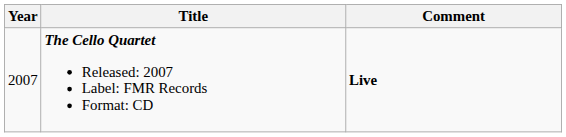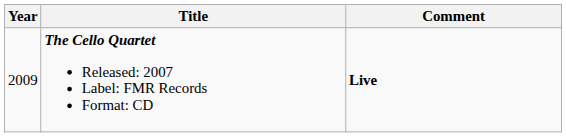(23, 79) 2007 -> (23, 79) 2009
